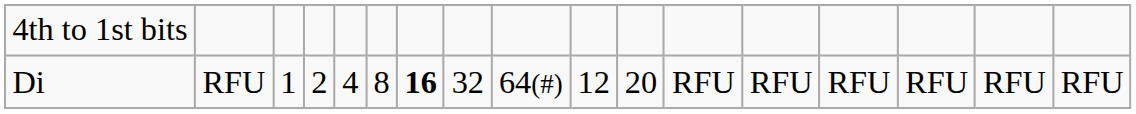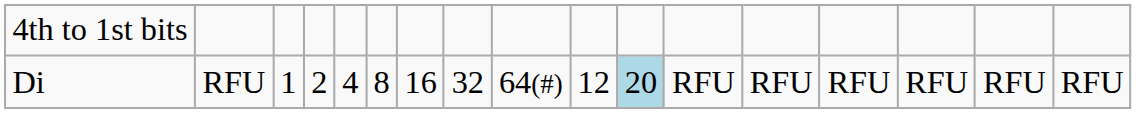(421, 81) bold -> (421, 81) normal
(641, 81) no background -> (641, 81) lightblue background
